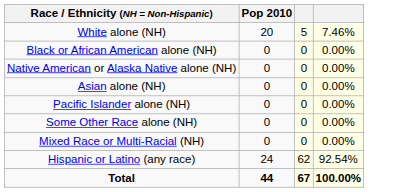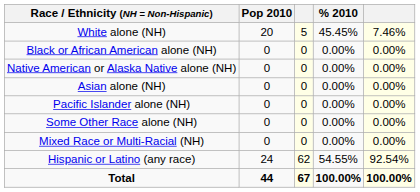+ column: (338, 13)
